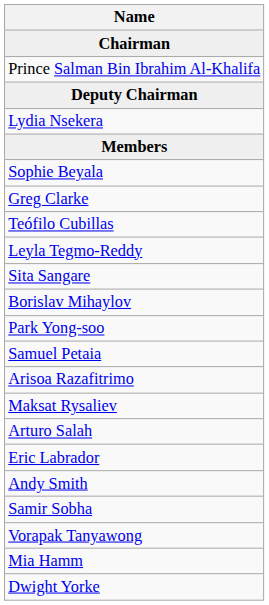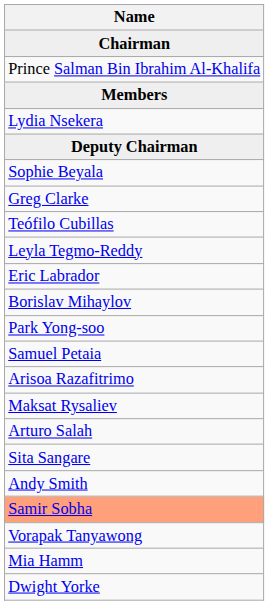(134, 95) Deputy Chairman -> (134, 95) Members
(134, 146) Members -> (134, 146) Deputy Chairman
(49, 276) Sita Sangare -> (54, 276) Eric Labrador
(54, 457) Eric Labrador -> (49, 457) Sita Sangare
(50, 509) no background -> (50, 509) lightsalmon background
